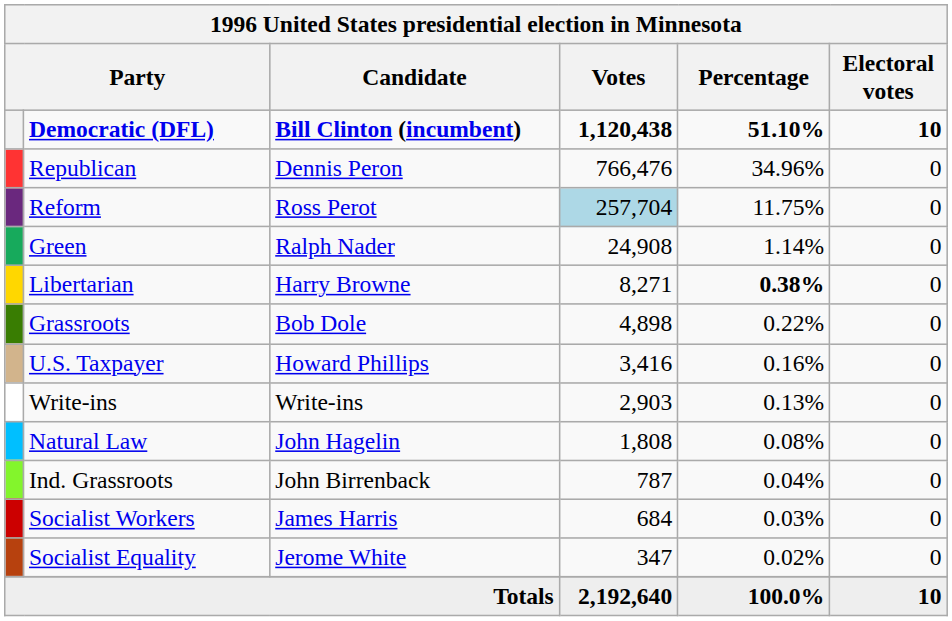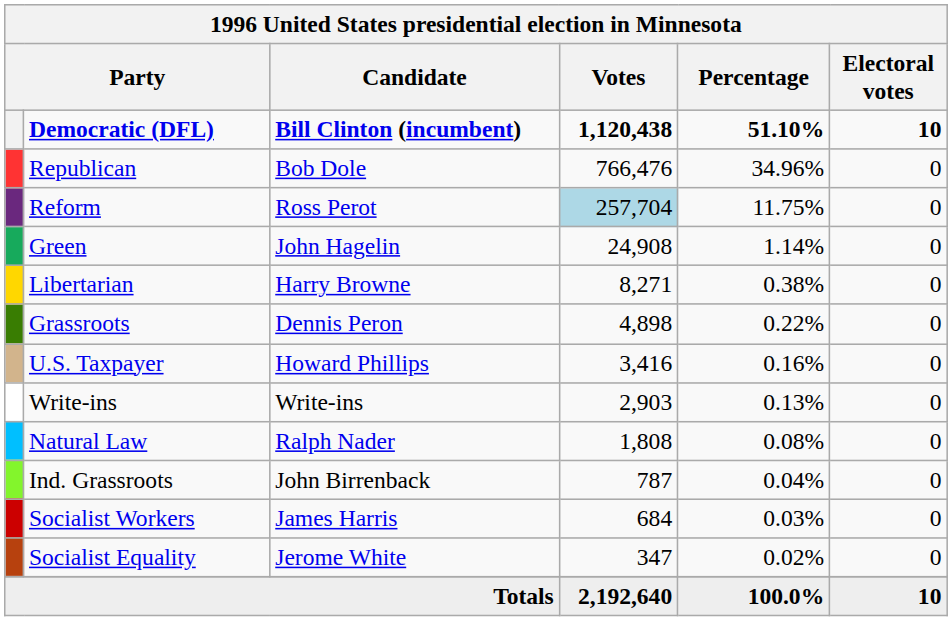(339, 168) Dennis Peron -> (321, 168) Bob Dole
(335, 246) Ralph Nader -> (338, 246) John Hagelin
(792, 285) bold -> (794, 285) normal
(321, 323) Bob Dole -> (339, 323) Dennis Peron
(338, 440) John Hagelin -> (335, 440) Ralph Nader
